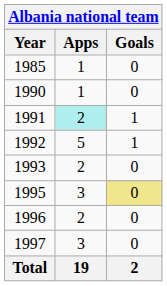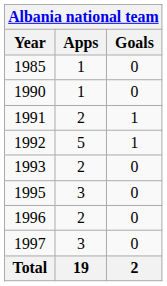(81, 117) paleturquoise background -> (81, 117) no background
(134, 192) khaki background -> (134, 192) no background
